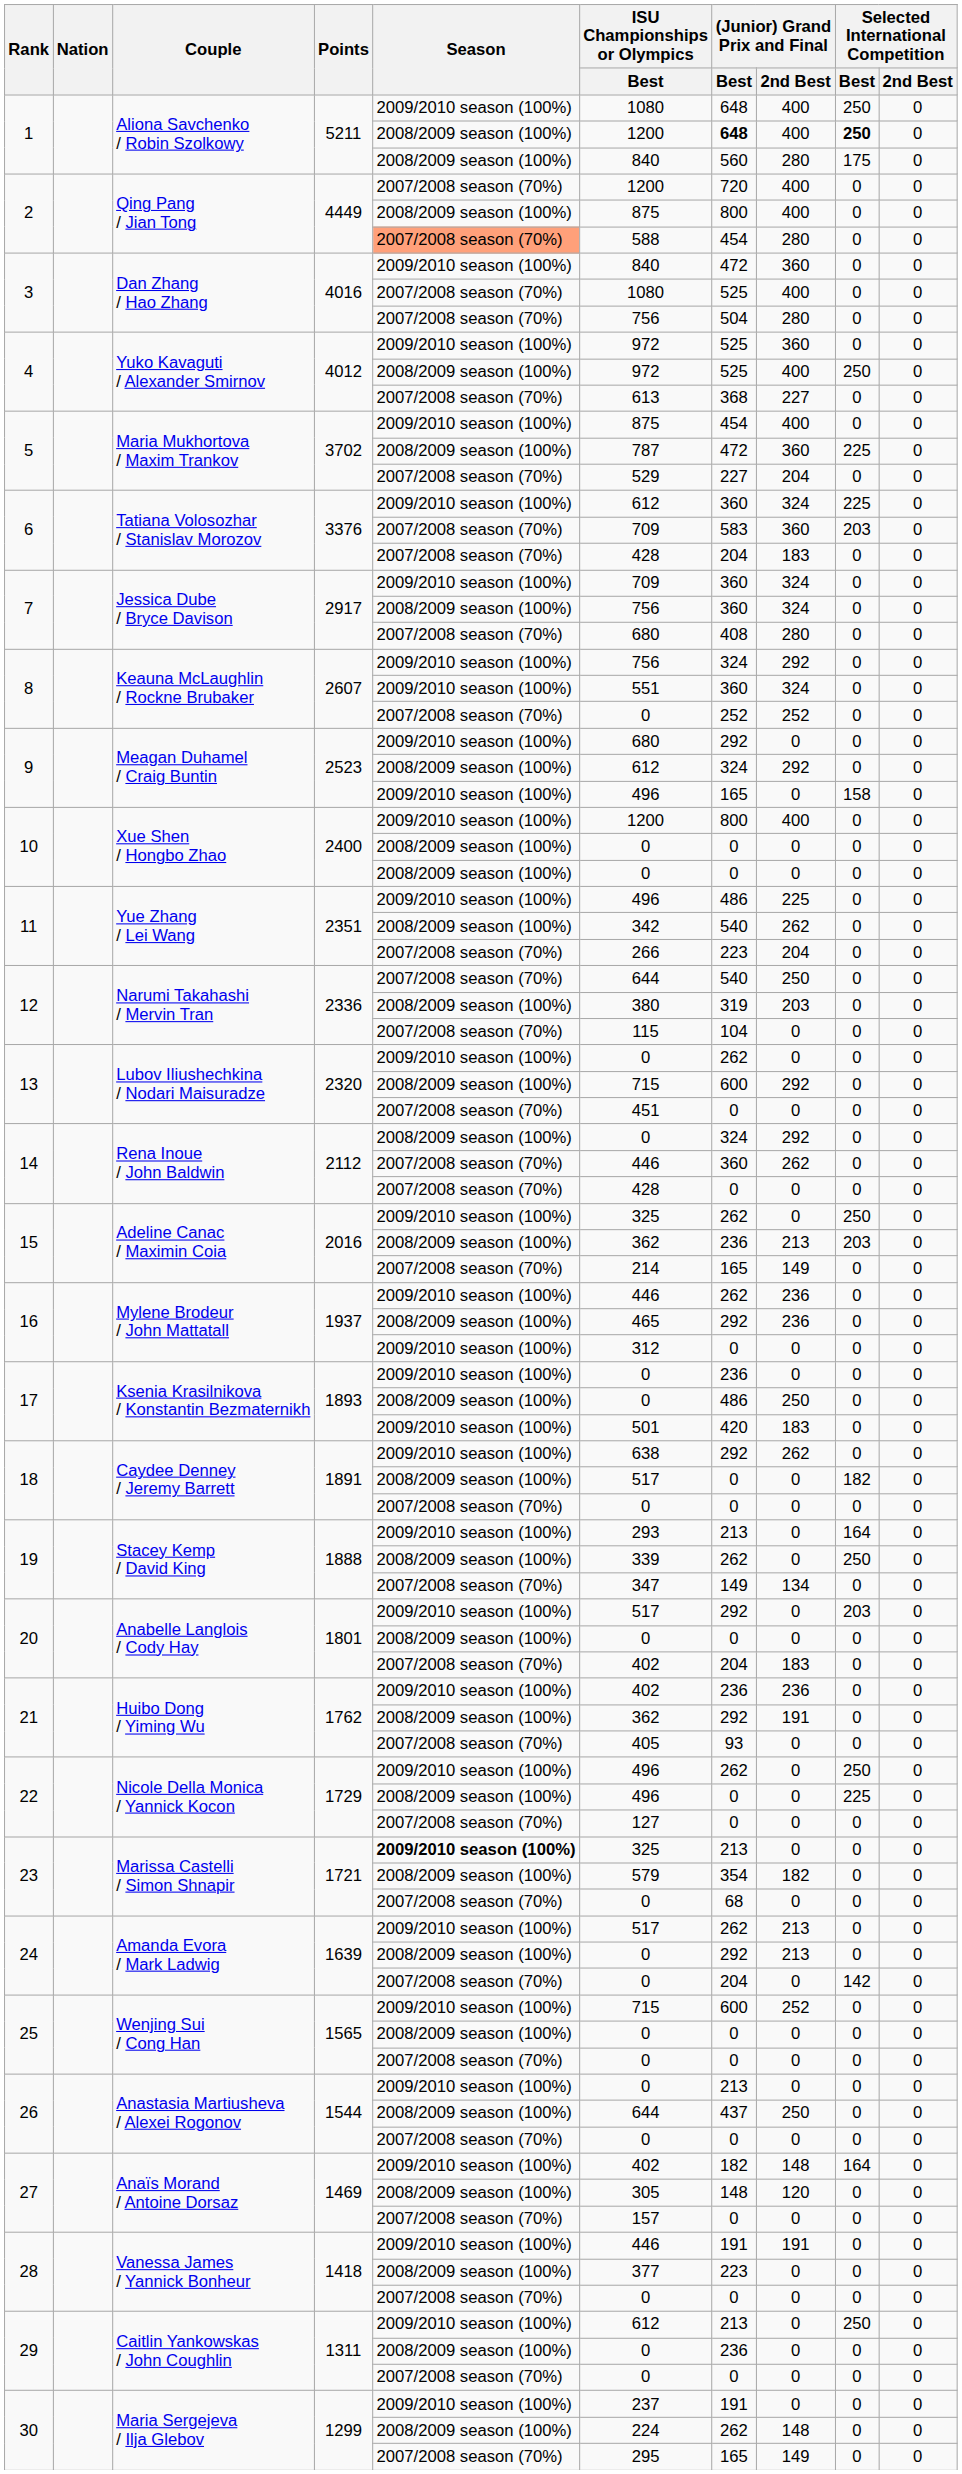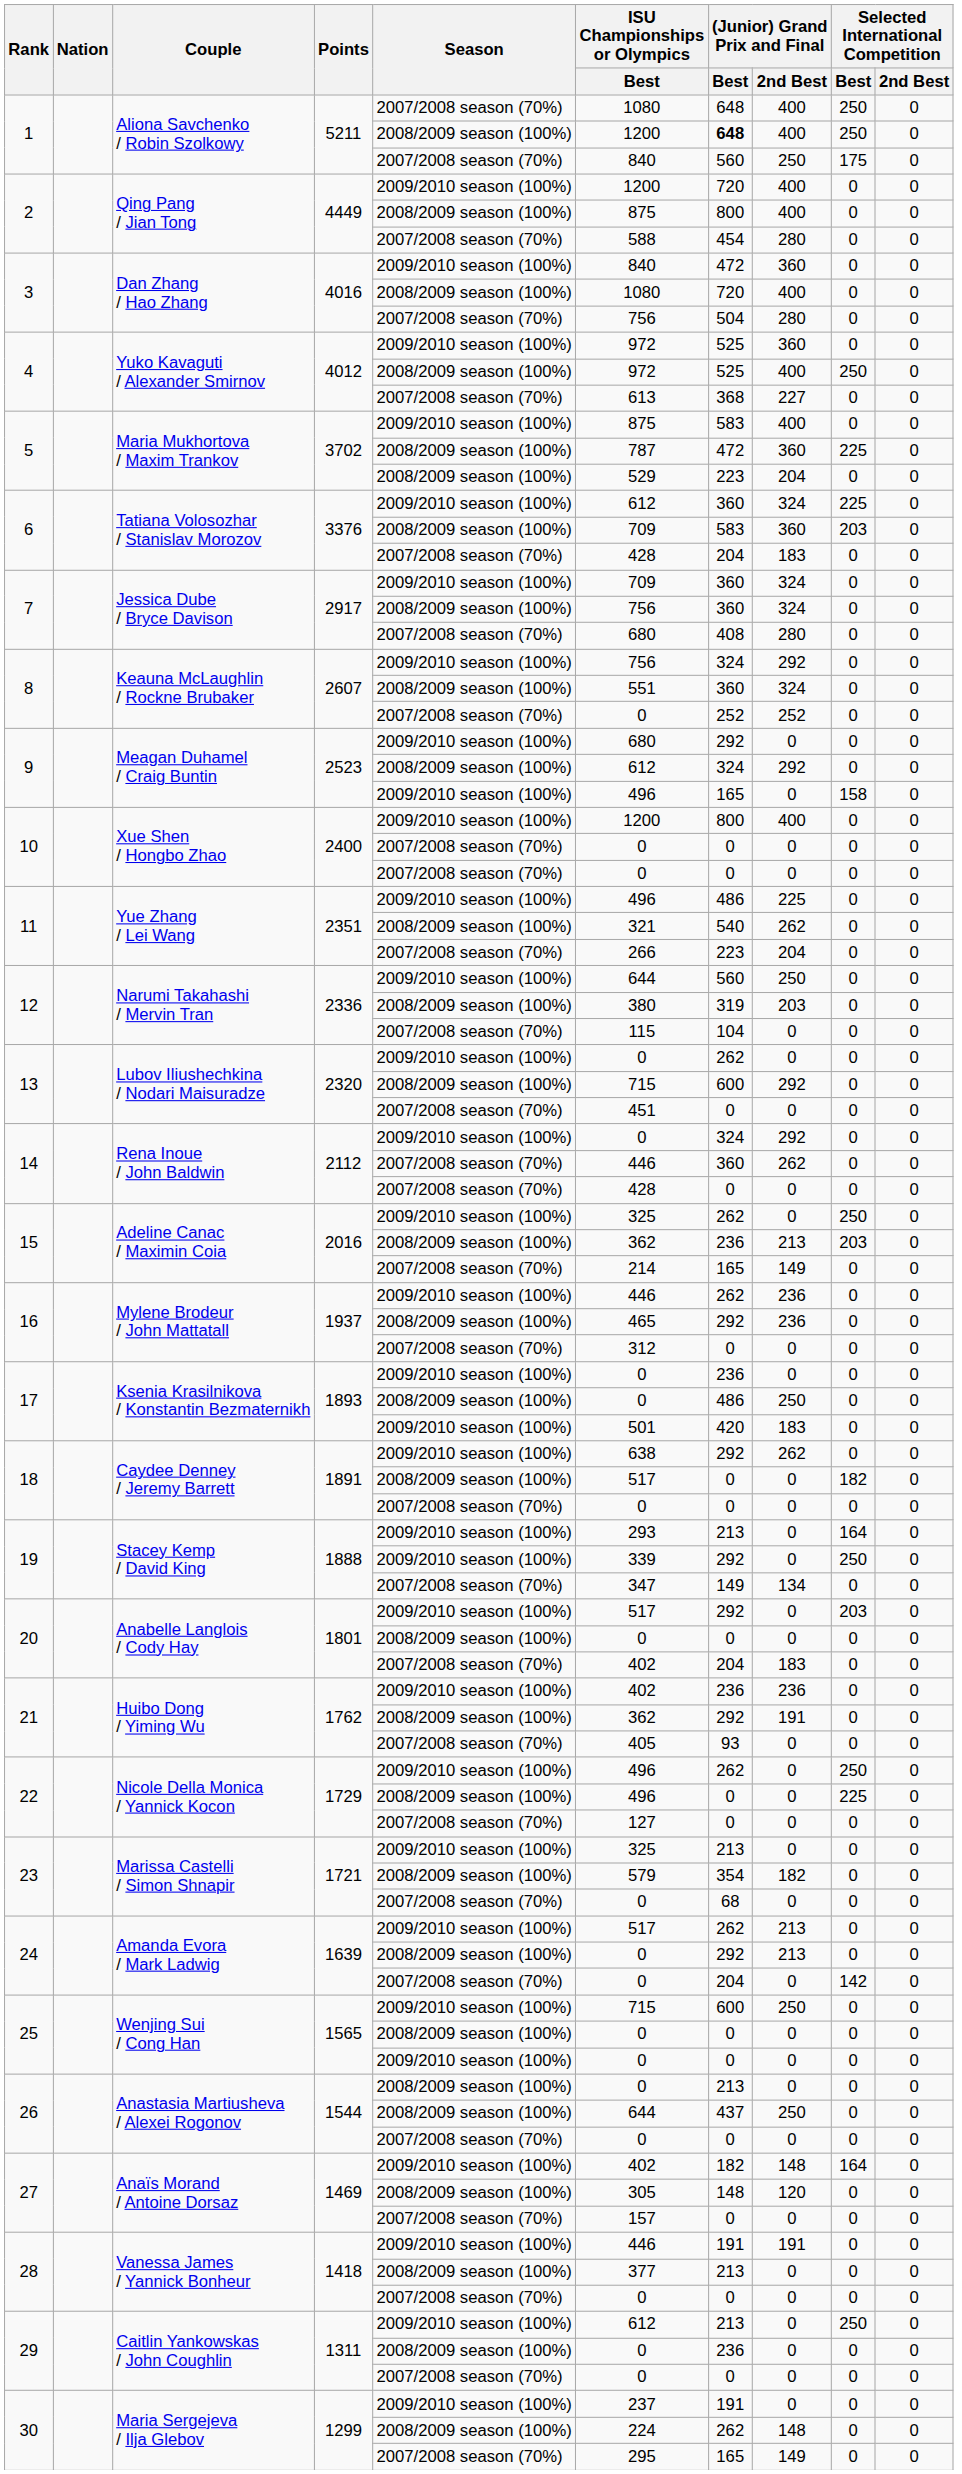(474, 107) 2009/2010 season (100%) -> (470, 107) 2007/2008 season (70%)
(857, 134) bold -> (853, 134) normal
(474, 160) 2008/2009 season (100%) -> (470, 160) 2007/2008 season (70%)
(796, 160) 280 -> (792, 160) 250
(470, 187) 2007/2008 season (70%) -> (474, 187) 2009/2010 season (100%)
(470, 239) lightsalmon background -> (470, 239) no background
(470, 292) 2007/2008 season (70%) -> (474, 292) 2008/2009 season (100%)
(734, 292) 525 -> (730, 292) 720
(734, 424) 454 -> (730, 424) 583
(470, 477) 2007/2008 season (70%) -> (474, 477) 2008/2009 season (100%)
(734, 477) 227 -> (730, 477) 223
(470, 530) 2007/2008 season (70%) -> (474, 530) 2008/2009 season (100%)
(474, 688) 2009/2010 season (100%) -> (474, 688) 2008/2009 season (100%)
(474, 846) 2008/2009 season (100%) -> (470, 846) 2007/2008 season (70%)
(474, 873) 2008/2009 season (100%) -> (470, 873) 2007/2008 season (70%)
(646, 926) 342 -> (642, 926) 321
(470, 978) 2007/2008 season (70%) -> (474, 978) 2009/2010 season (100%)
(734, 978) 540 -> (730, 978) 560
(474, 1137) 2008/2009 season (100%) -> (474, 1137) 2009/2010 season (100%)
(474, 1348) 2009/2010 season (100%) -> (470, 1348) 2007/2008 season (70%)
(474, 1559) 2008/2009 season (100%) -> (474, 1559) 2009/2010 season (100%)
(734, 1559) 262 -> (730, 1559) 292
(476, 1849) bold -> (474, 1849) normal
(796, 2007) 252 -> (792, 2007) 250
(470, 2060) 2007/2008 season (70%) -> (474, 2060) 2009/2010 season (100%)
(474, 2087) 2009/2010 season (100%) -> (474, 2087) 2008/2009 season (100%)
(734, 2271) 223 -> (730, 2271) 213
